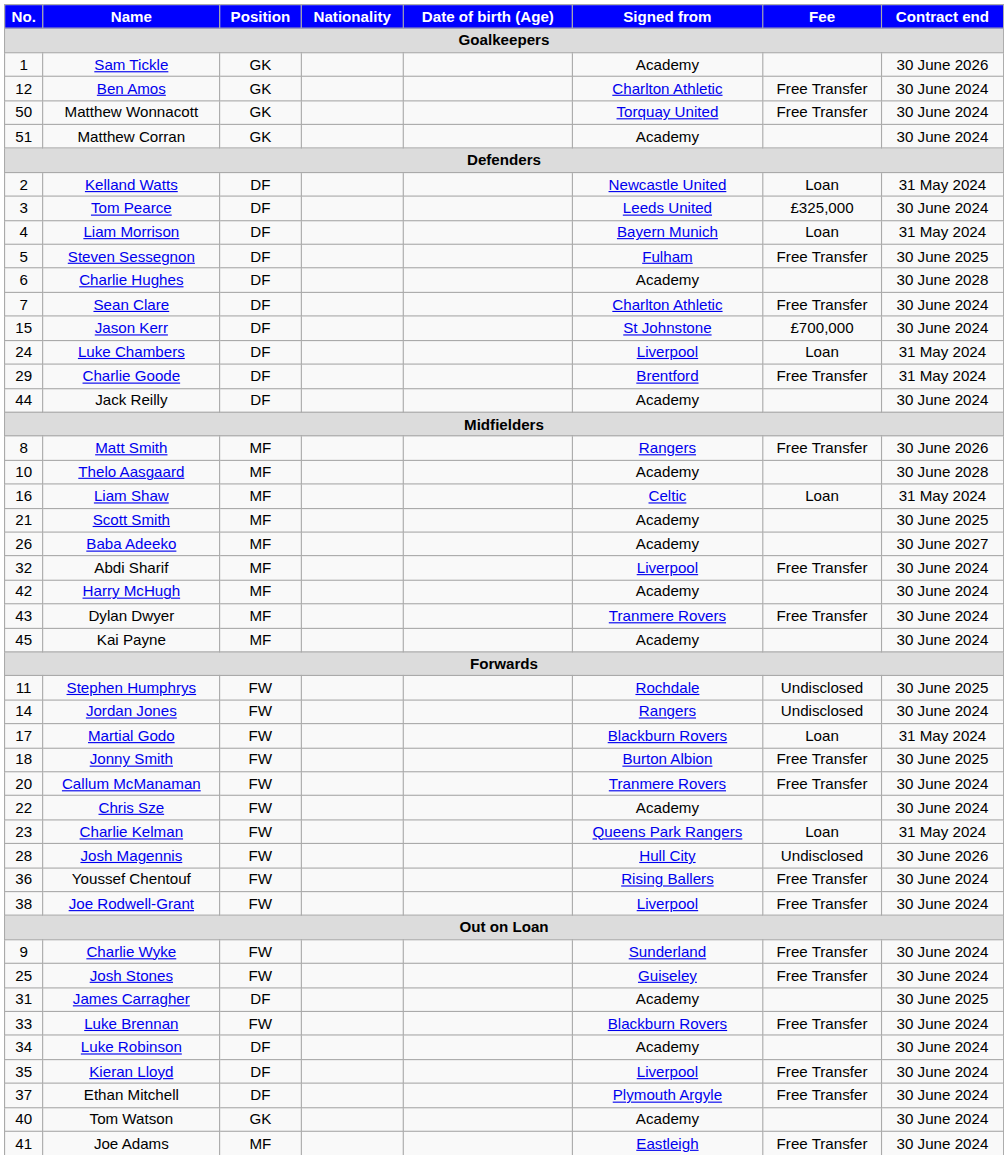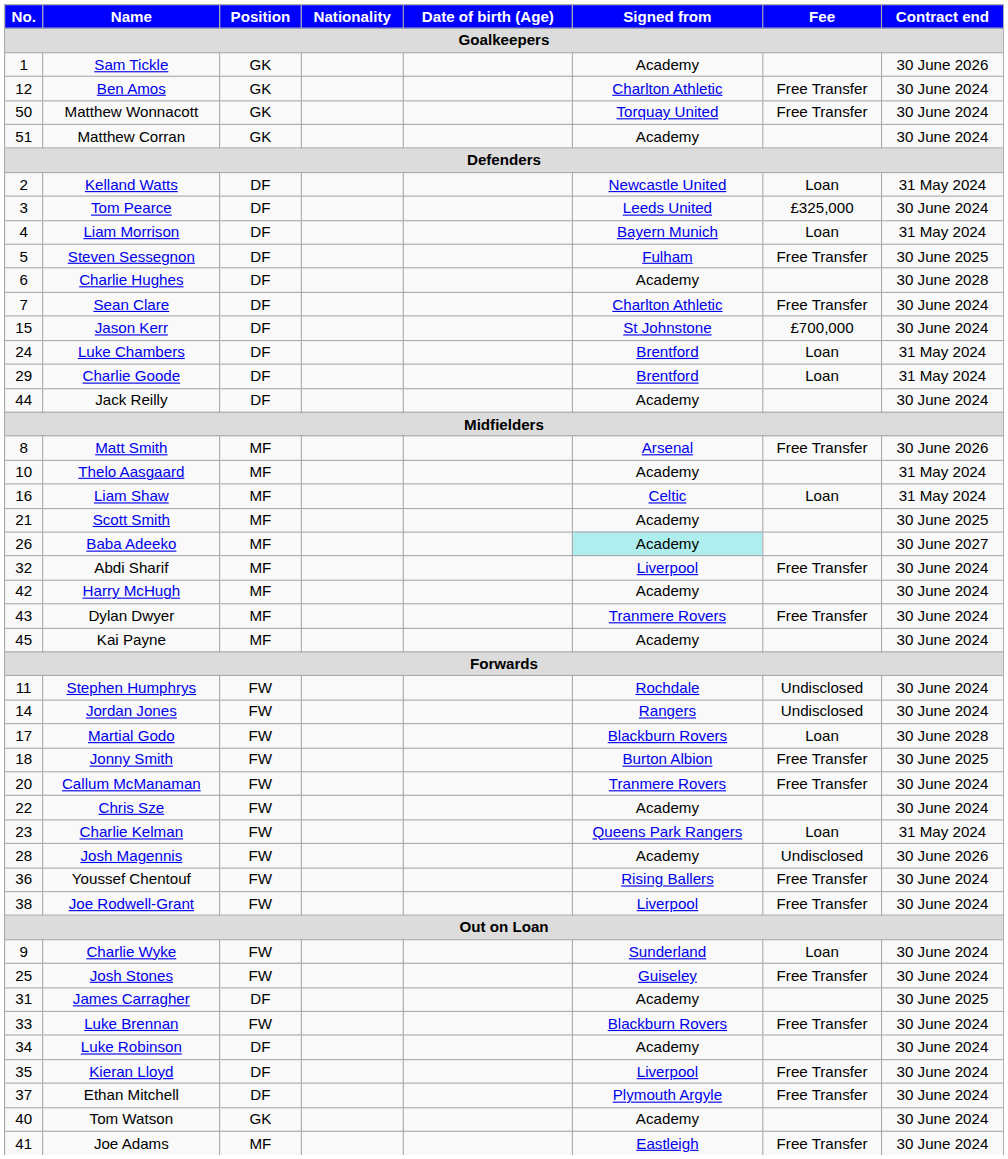(667, 352) Liverpool -> (667, 352) Brentford
(822, 376) Free Transfer -> (822, 376) Loan
(667, 448) Rangers -> (667, 448) Arsenal
(942, 472) 30 June 2028 -> (942, 472) 31 May 2024
(667, 544) no background -> (667, 544) paleturquoise background
(942, 687) 30 June 2025 -> (942, 687) 30 June 2024
(942, 735) 31 May 2024 -> (942, 735) 30 June 2028
(667, 855) Hull City -> (667, 855) Academy
(822, 951) Free Transfer -> (822, 951) Loan
